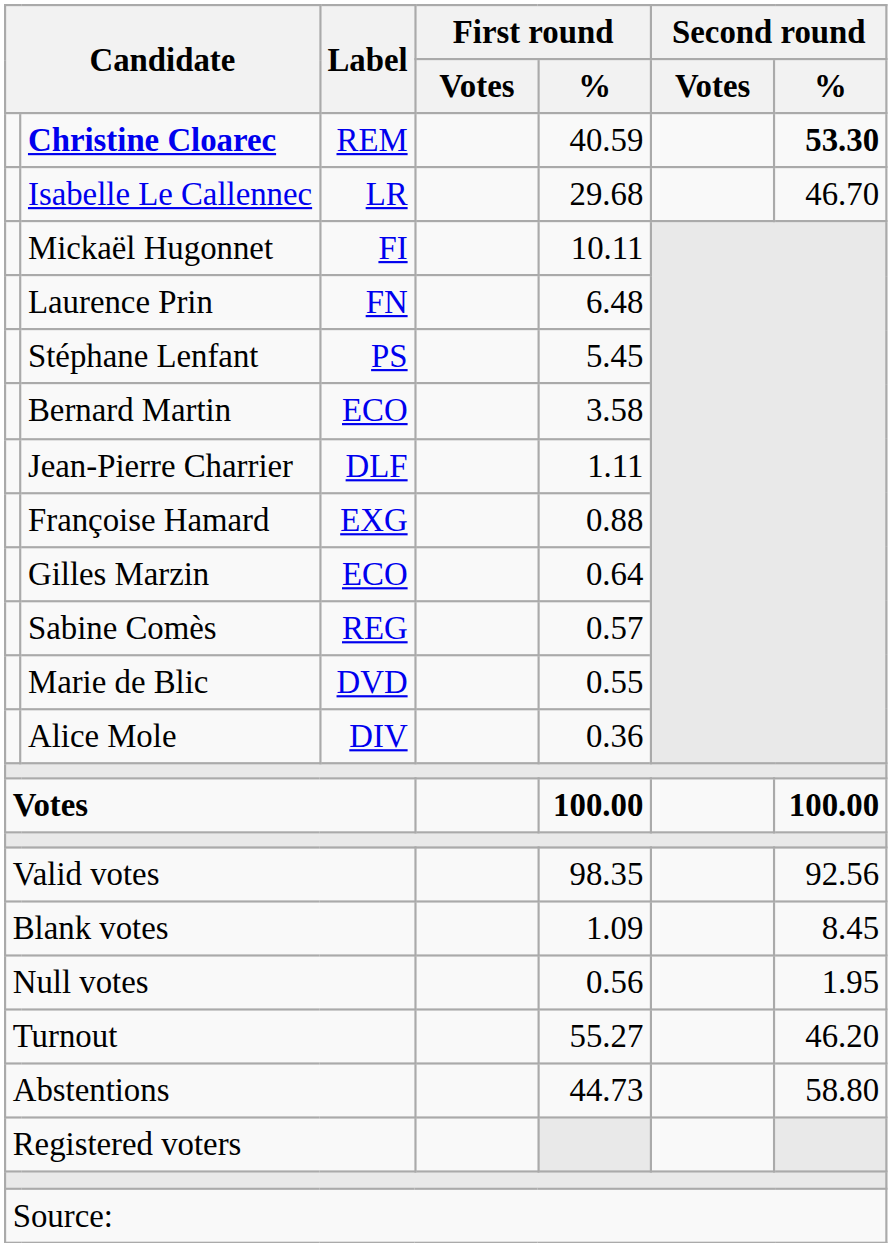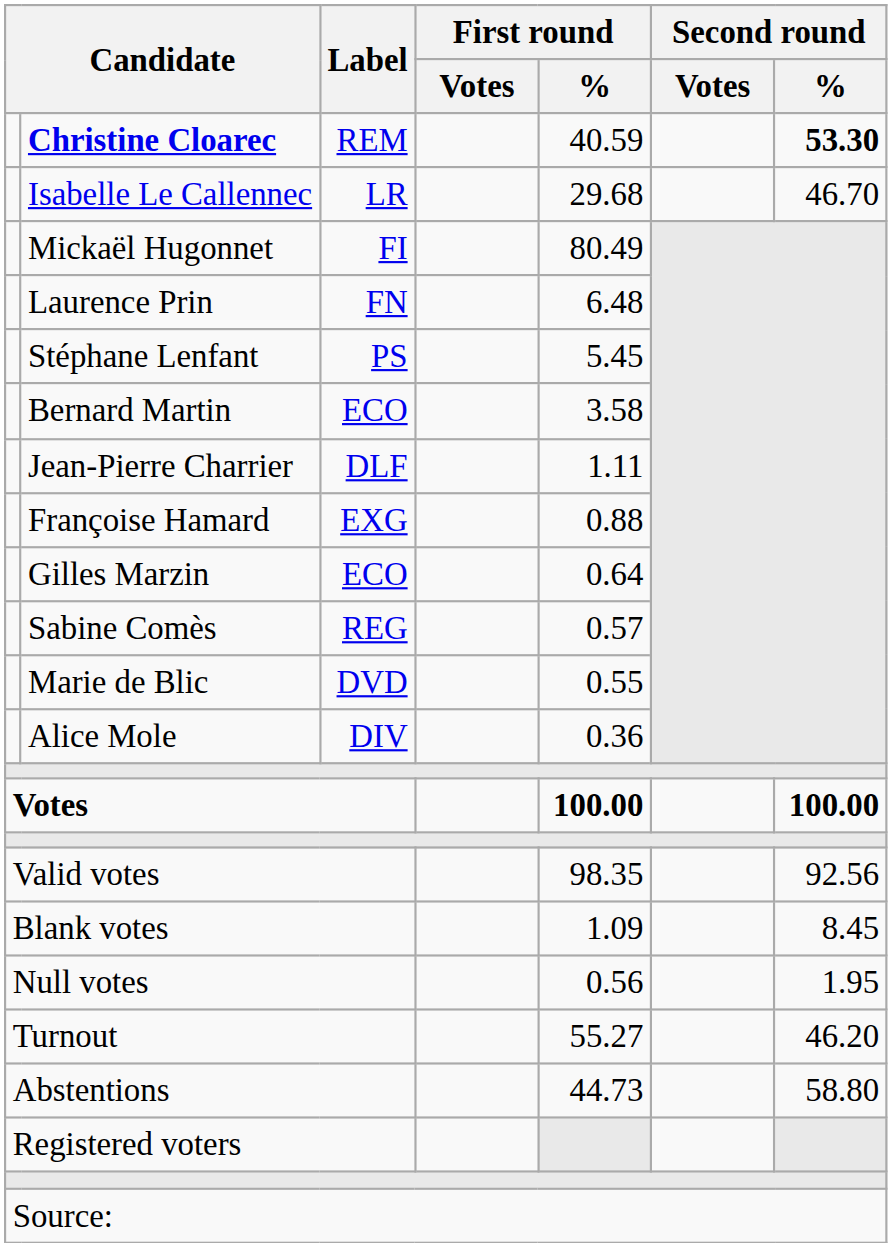(607, 248) 10.11 -> (606, 248) 80.49
